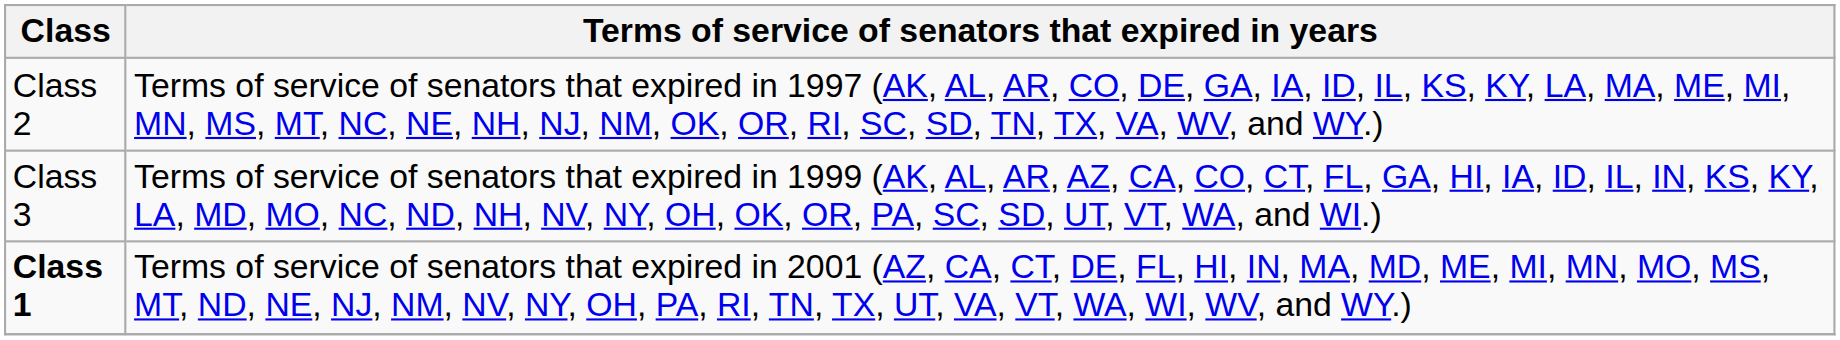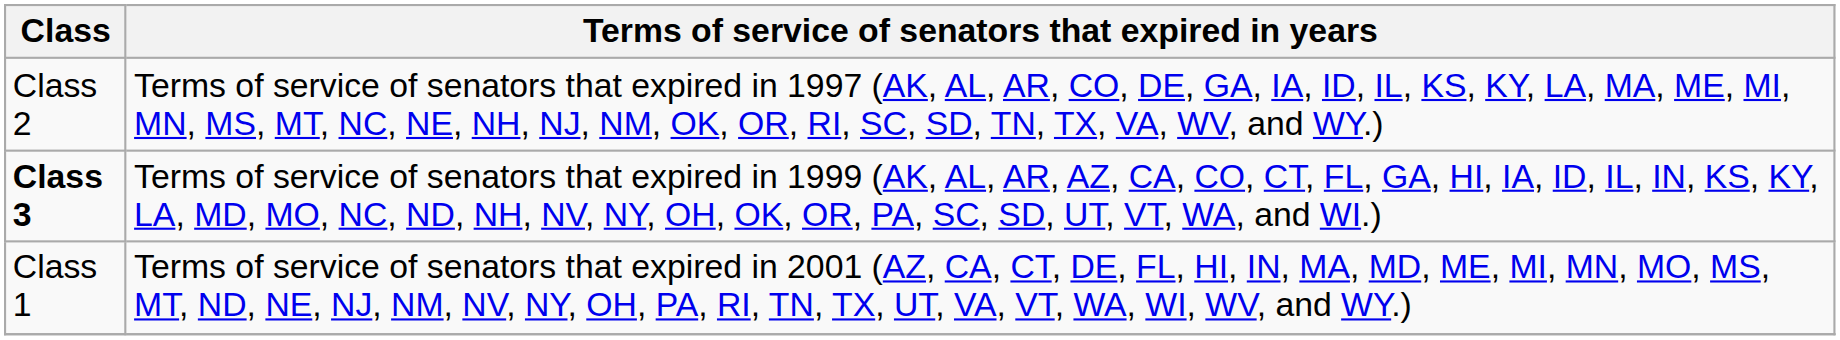(55, 195) normal -> (58, 195) bold
(58, 286) bold -> (55, 286) normal
